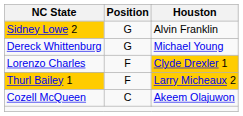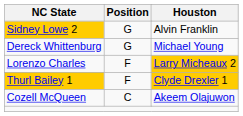(191, 64) Clyde Drexler 1 -> (195, 64) Larry Micheaux 2
(195, 81) Larry Micheaux 2 -> (191, 81) Clyde Drexler 1
